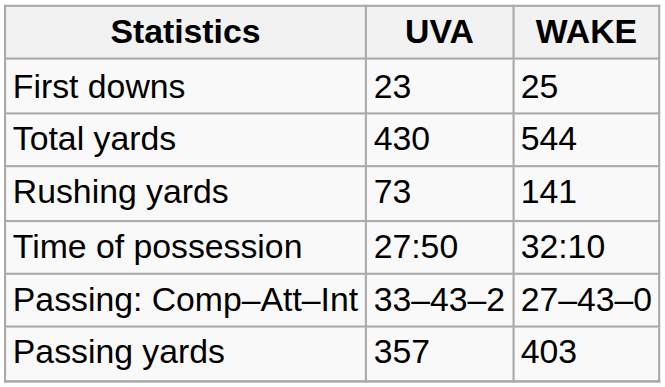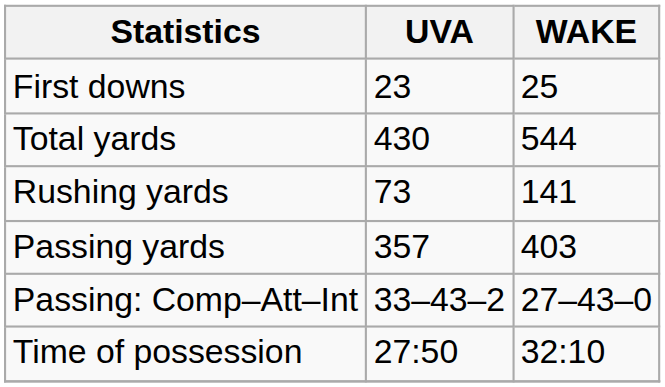rows swapped: (119, 353) <-> (158, 246)
